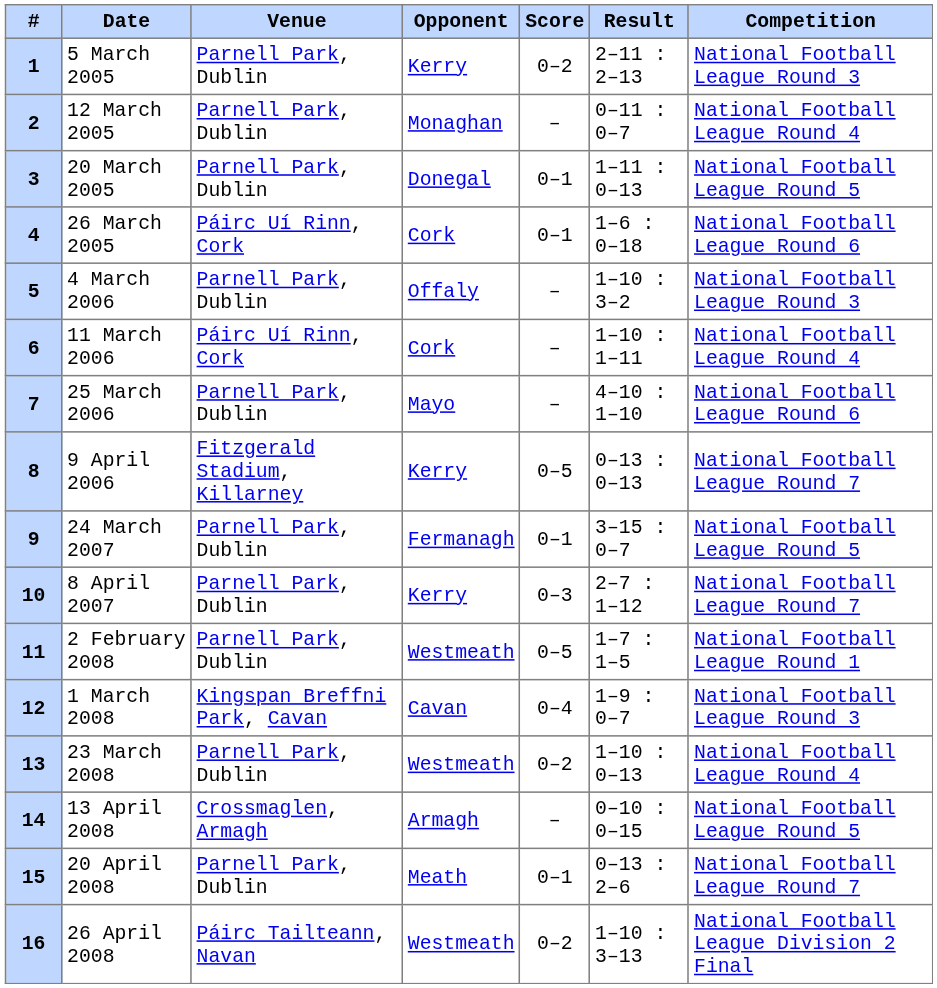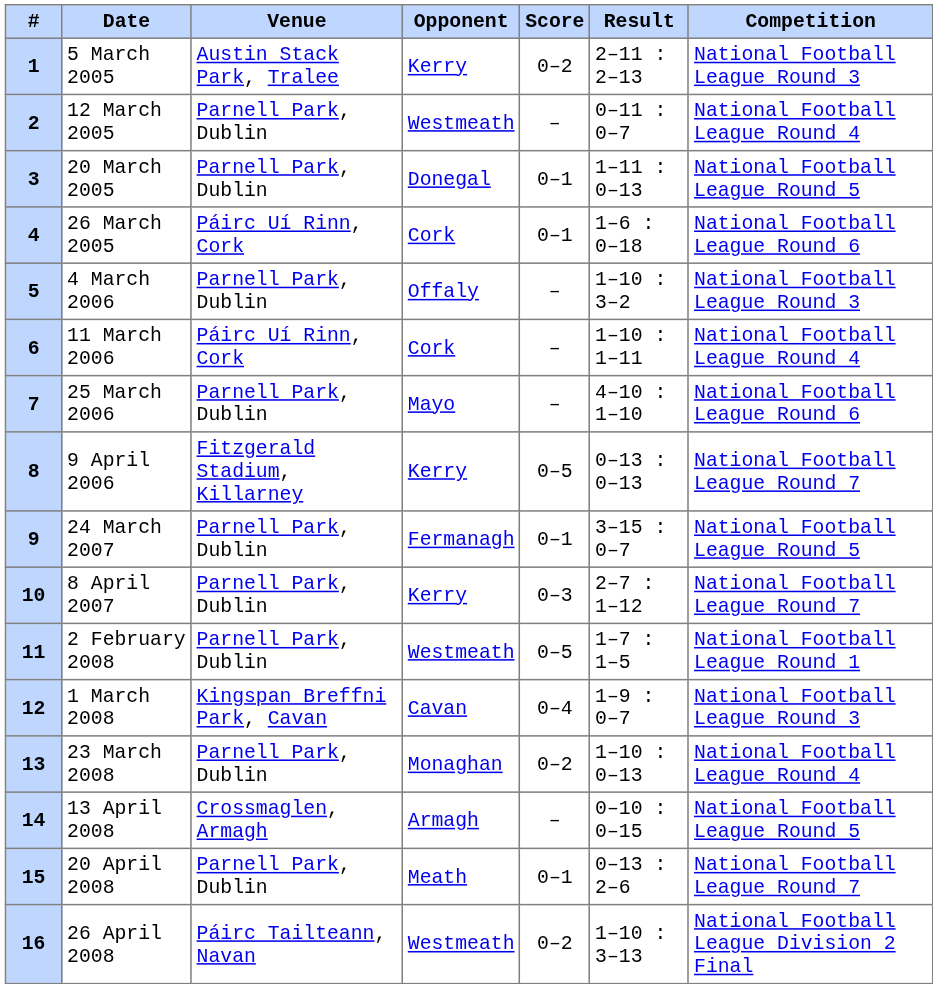(274, 66) Parnell Park, Dublin -> (268, 66) Austin Stack Park, Tralee
(455, 123) Monaghan -> (461, 123) Westmeath
(461, 764) Westmeath -> (455, 764) Monaghan
